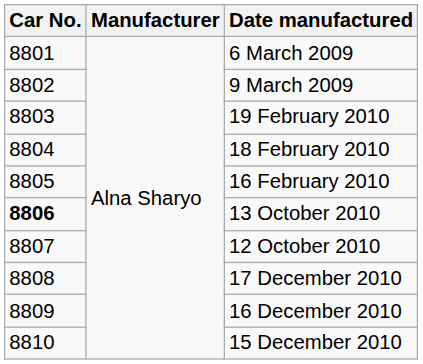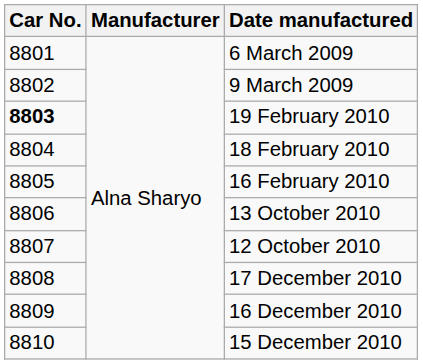(32, 117) normal -> (32, 117) bold
(32, 213) bold -> (32, 213) normal
